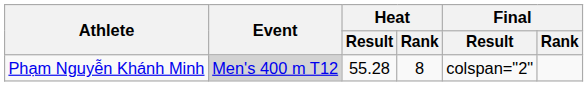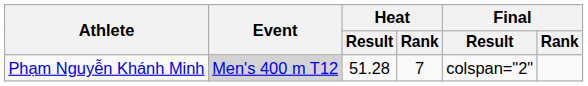(369, 68) 55.28 -> (369, 68) 51.28
(420, 68) 8 -> (420, 68) 7
